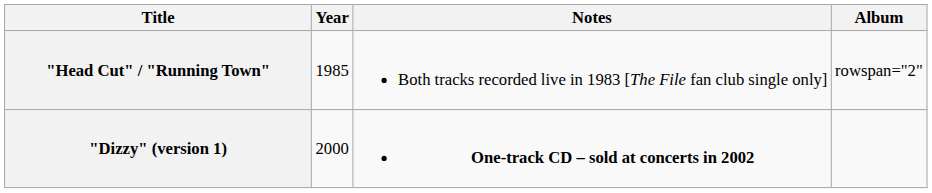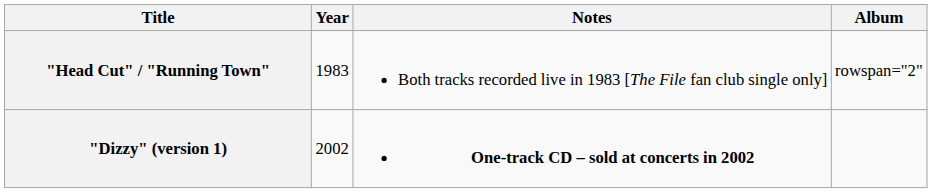(332, 70) 1985 -> (332, 70) 1983
(332, 148) 2000 -> (332, 148) 2002
